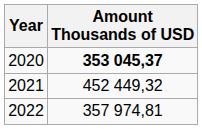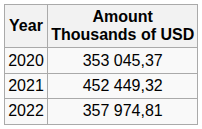(123, 60) bold -> (123, 60) normal
